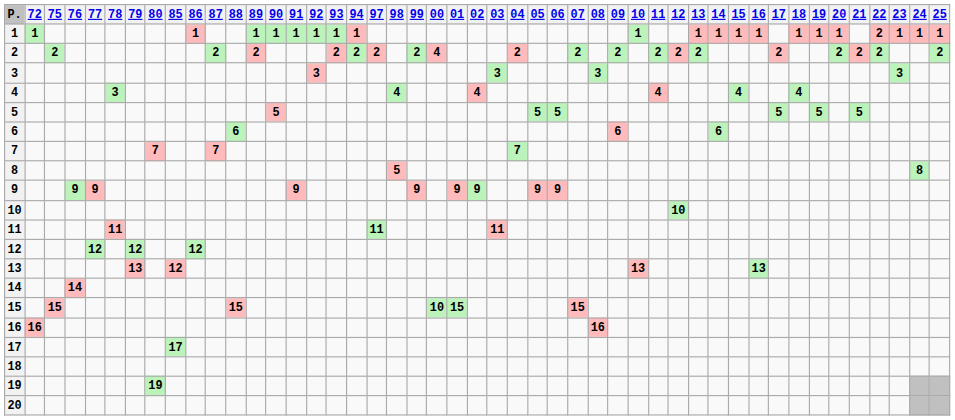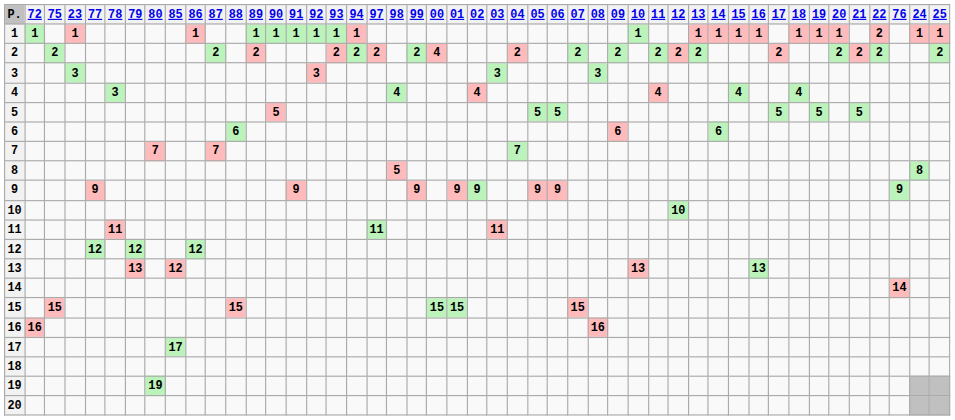columns swapped: (75, 15) <-> (899, 15)
(437, 308) 10 -> (437, 308) 15
